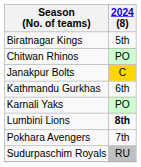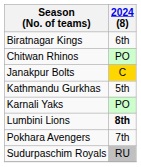(122, 40) 5th -> (122, 40) 6th
(122, 89) 6th -> (122, 89) 5th
